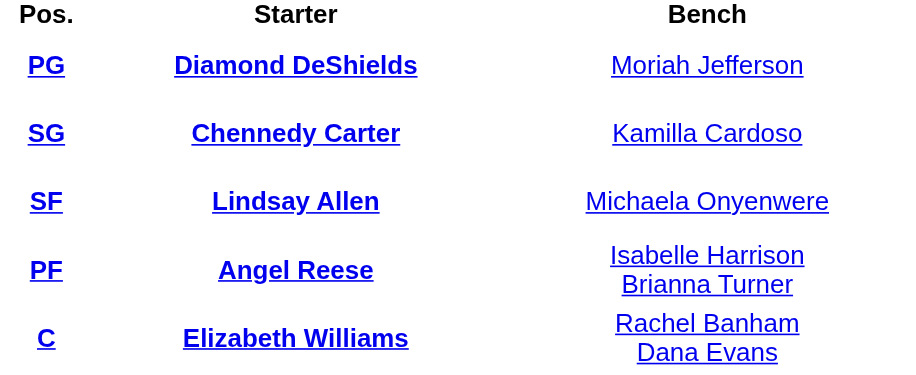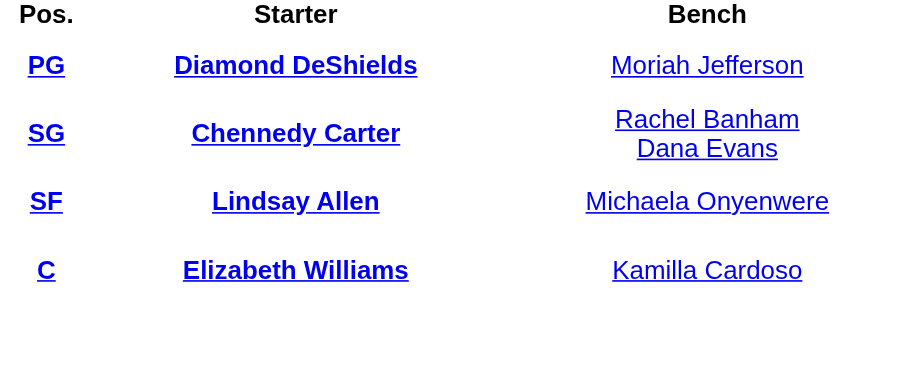(707, 134) Kamilla Cardoso -> (707, 134) Rachel Banham Dana Evans
- row: (46, 270)
(707, 338) Rachel Banham Dana Evans -> (707, 270) Kamilla Cardoso
